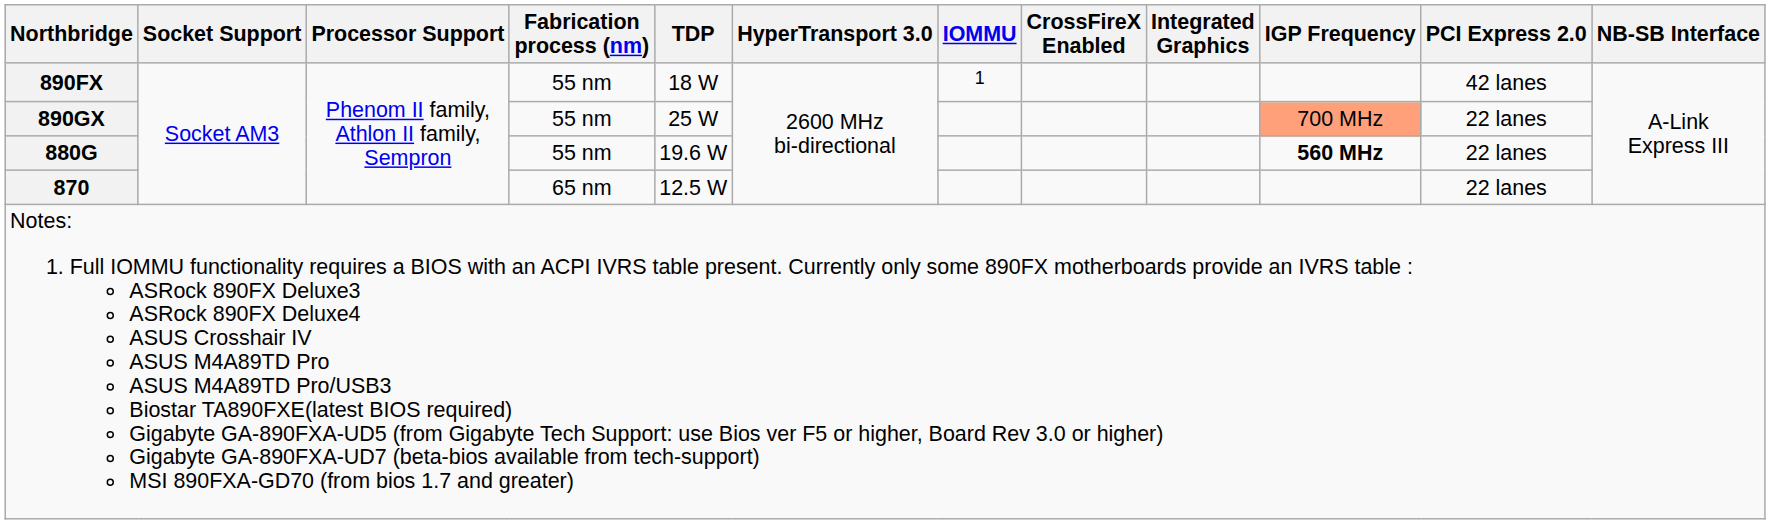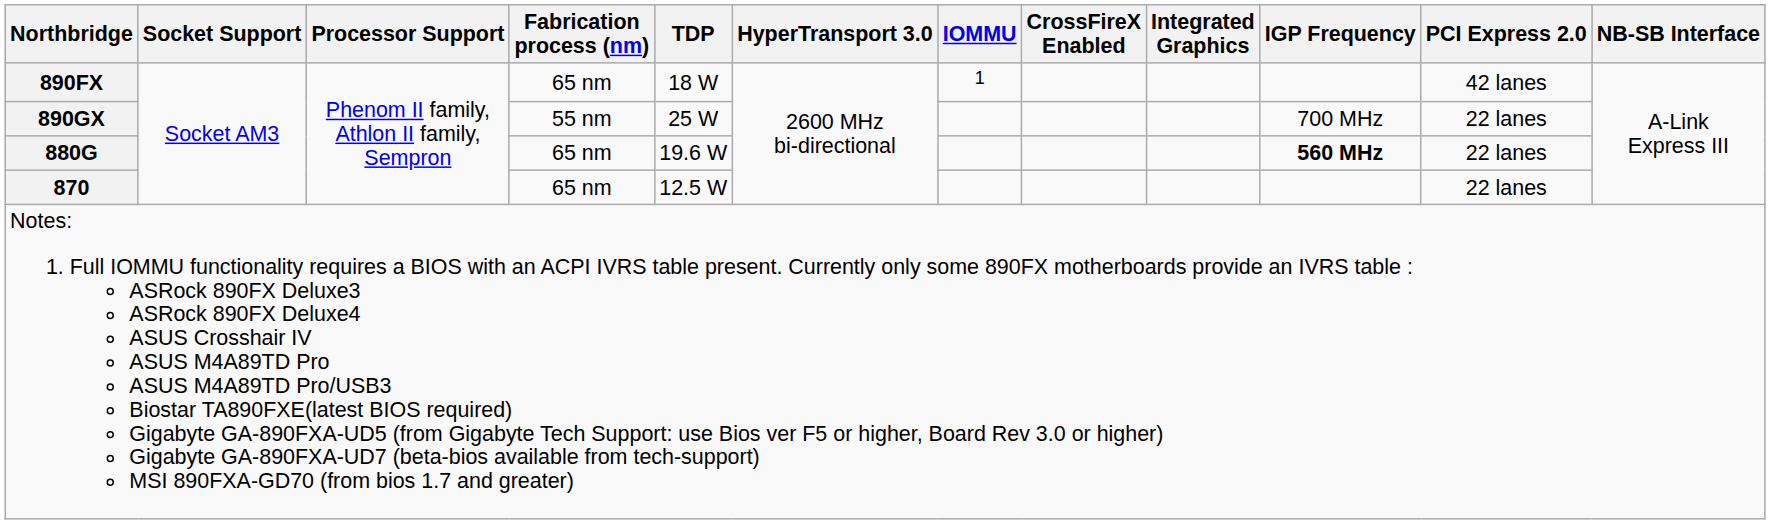(582, 83) 55 nm -> (582, 83) 65 nm
(1340, 119) lightsalmon background -> (1340, 119) no background
(582, 153) 55 nm -> (582, 153) 65 nm
